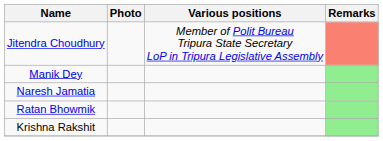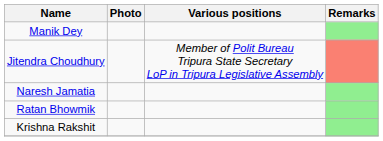rows swapped: (56, 43) <-> (56, 74)
